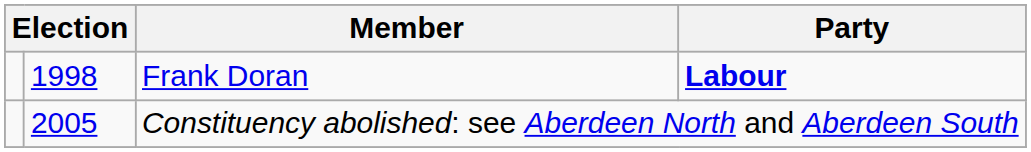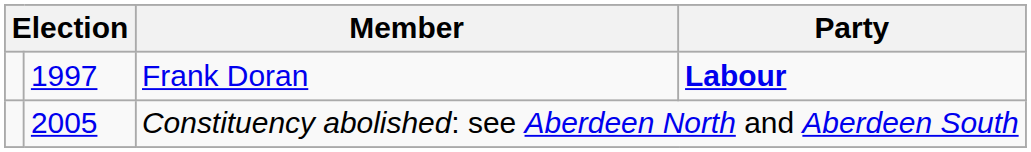(64, 75) 1998 -> (64, 75) 1997
